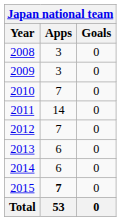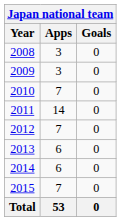(58, 187) bold -> (58, 187) normal
